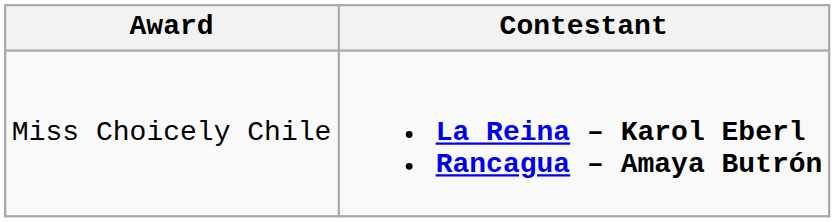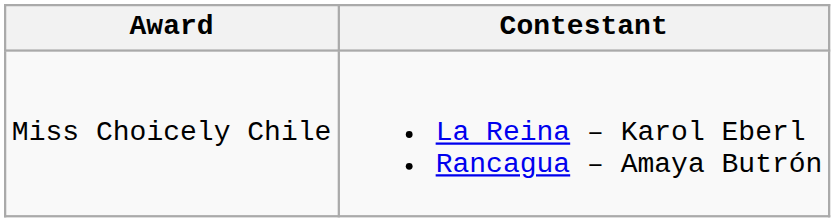(584, 149) bold -> (584, 149) normal
